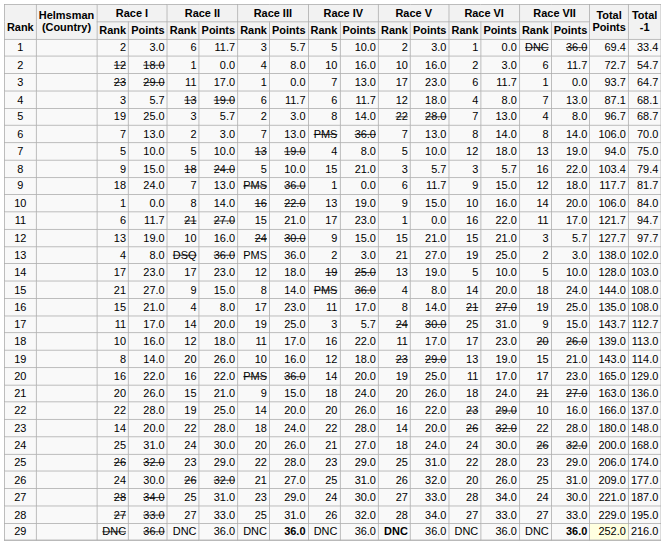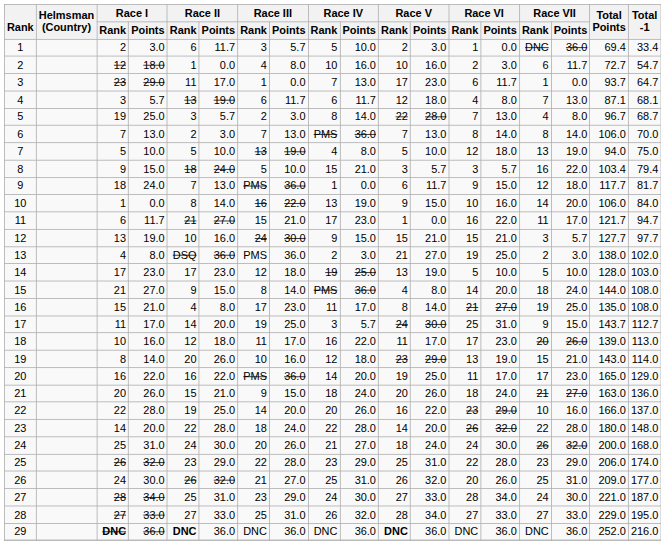(114, 532) normal -> (114, 532) bold
(185, 532) normal -> (185, 532) bold
(295, 532) bold -> (295, 532) normal
(577, 532) bold -> (577, 532) normal
(612, 532) lightyellow background -> (612, 532) no background
